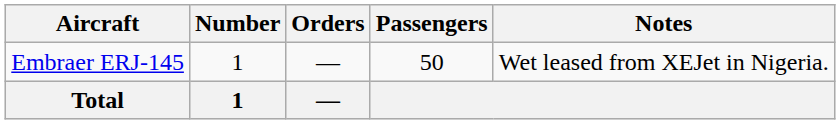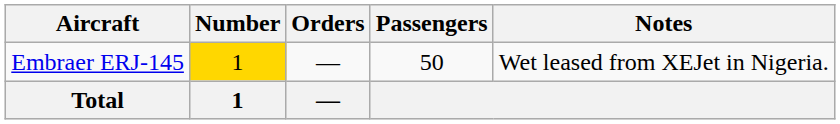(238, 61) no background -> (238, 61) gold background
